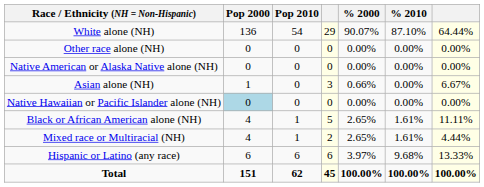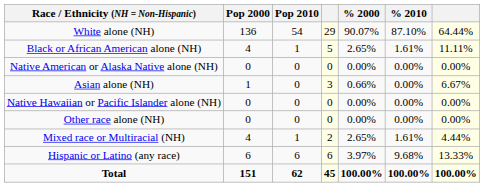rows swapped: (114, 119) <-> (114, 48)
(248, 102) lightblue background -> (248, 102) no background
